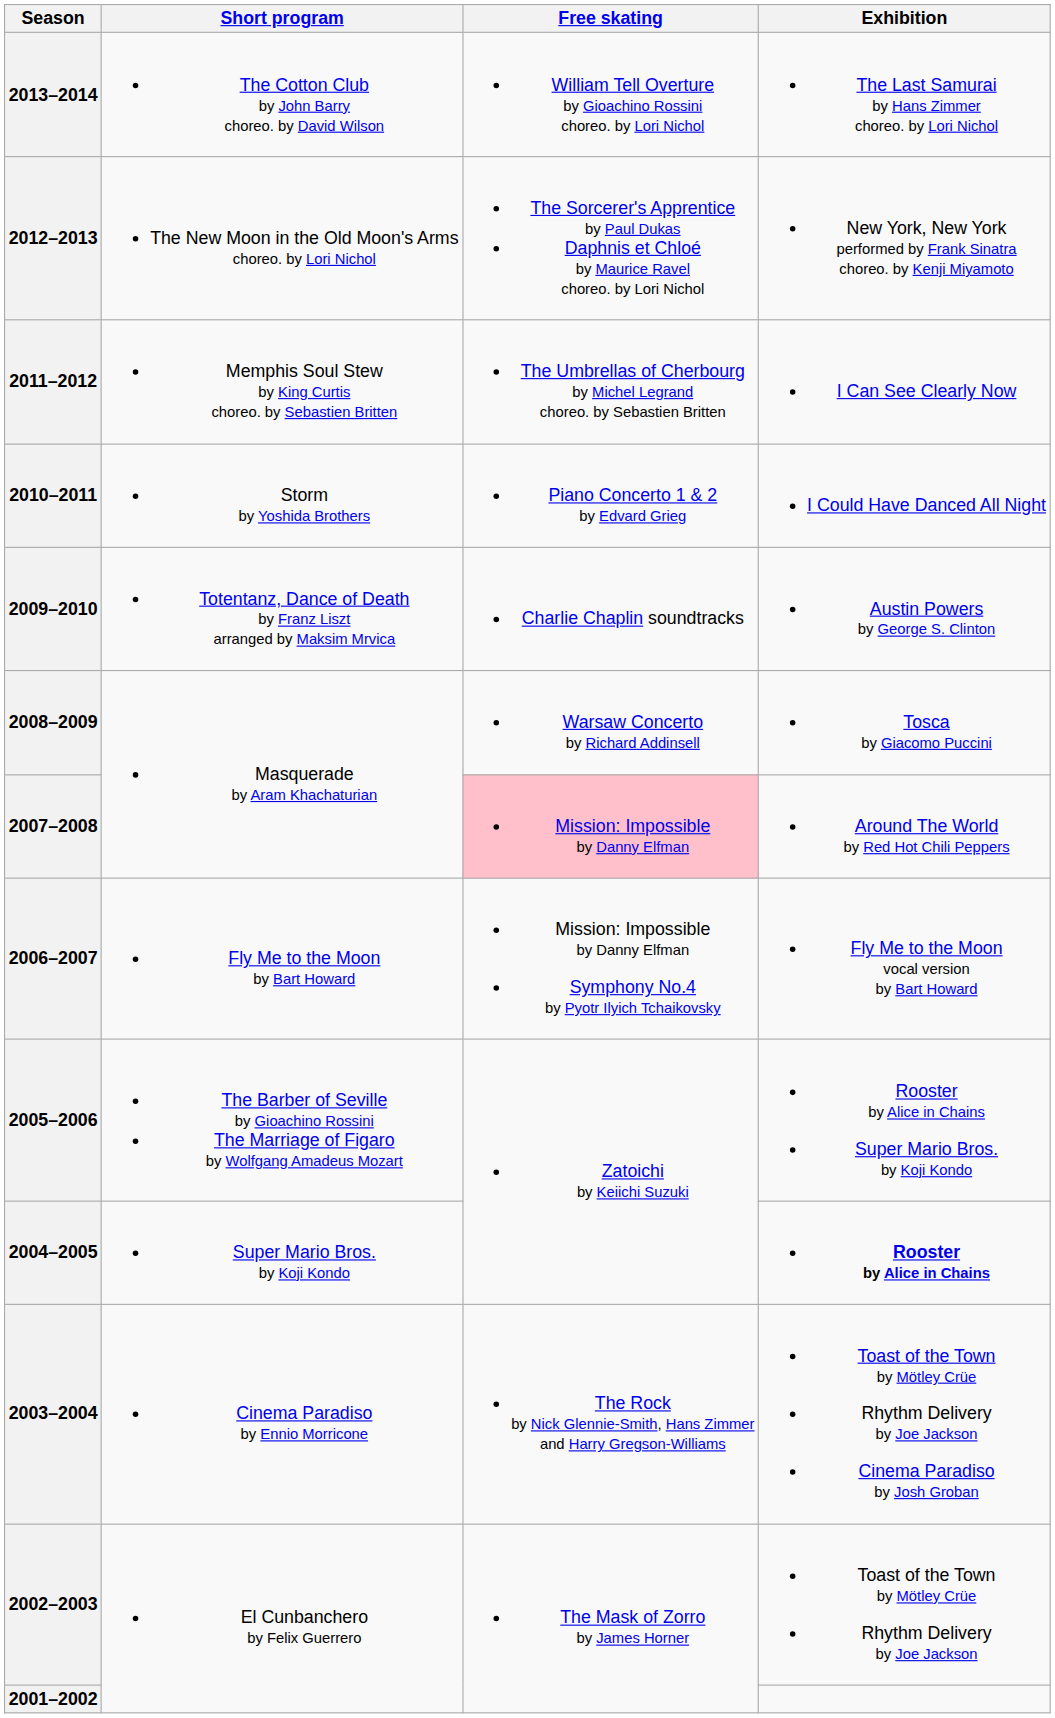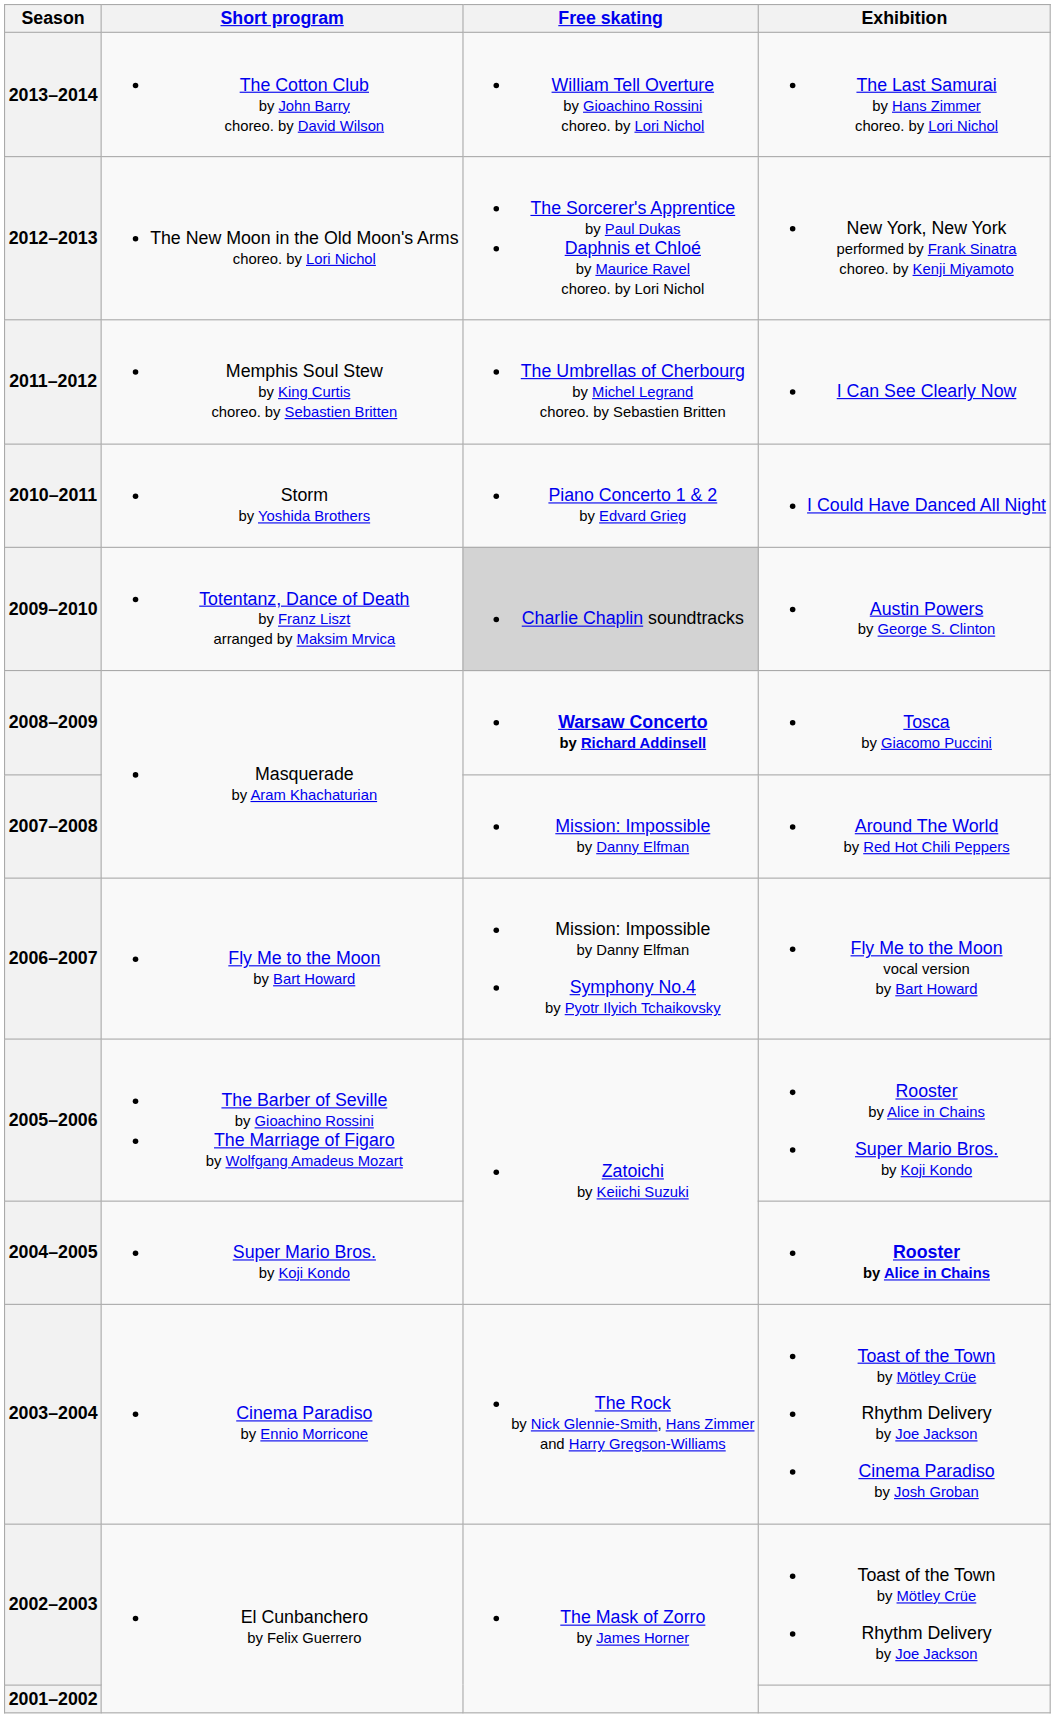(611, 619) no background -> (611, 619) lightgrey background
(611, 733) normal -> (611, 733) bold
(611, 836) pink background -> (611, 836) no background
